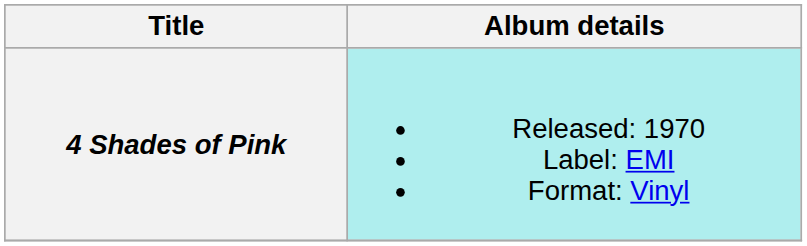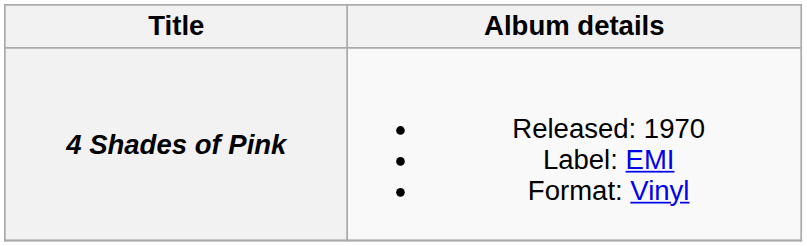(574, 160) paleturquoise background -> (574, 160) no background
